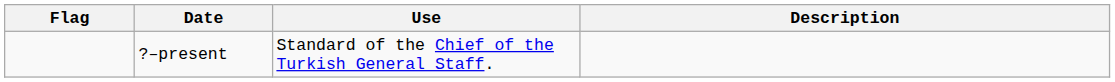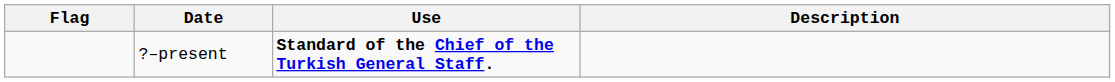(415, 55) normal -> (415, 55) bold
